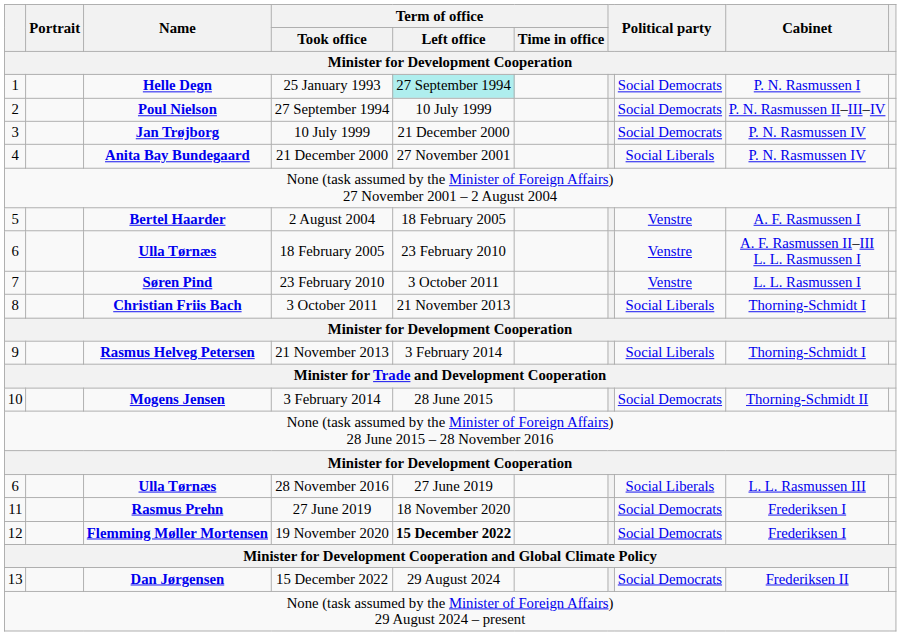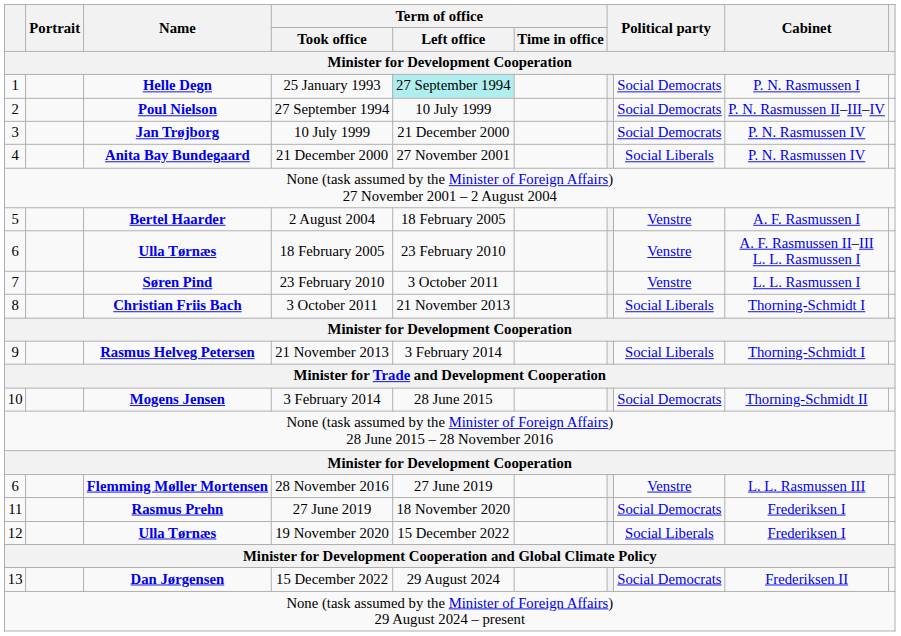(177, 486) Ulla Tørnæs -> (177, 486) Flemming Møller Mortensen
(670, 486) Social Liberals -> (669, 486) Venstre
(177, 532) Flemming Møller Mortensen -> (177, 532) Ulla Tørnæs
(454, 532) bold -> (453, 532) normal
(670, 532) Social Democrats -> (669, 532) Social Liberals
